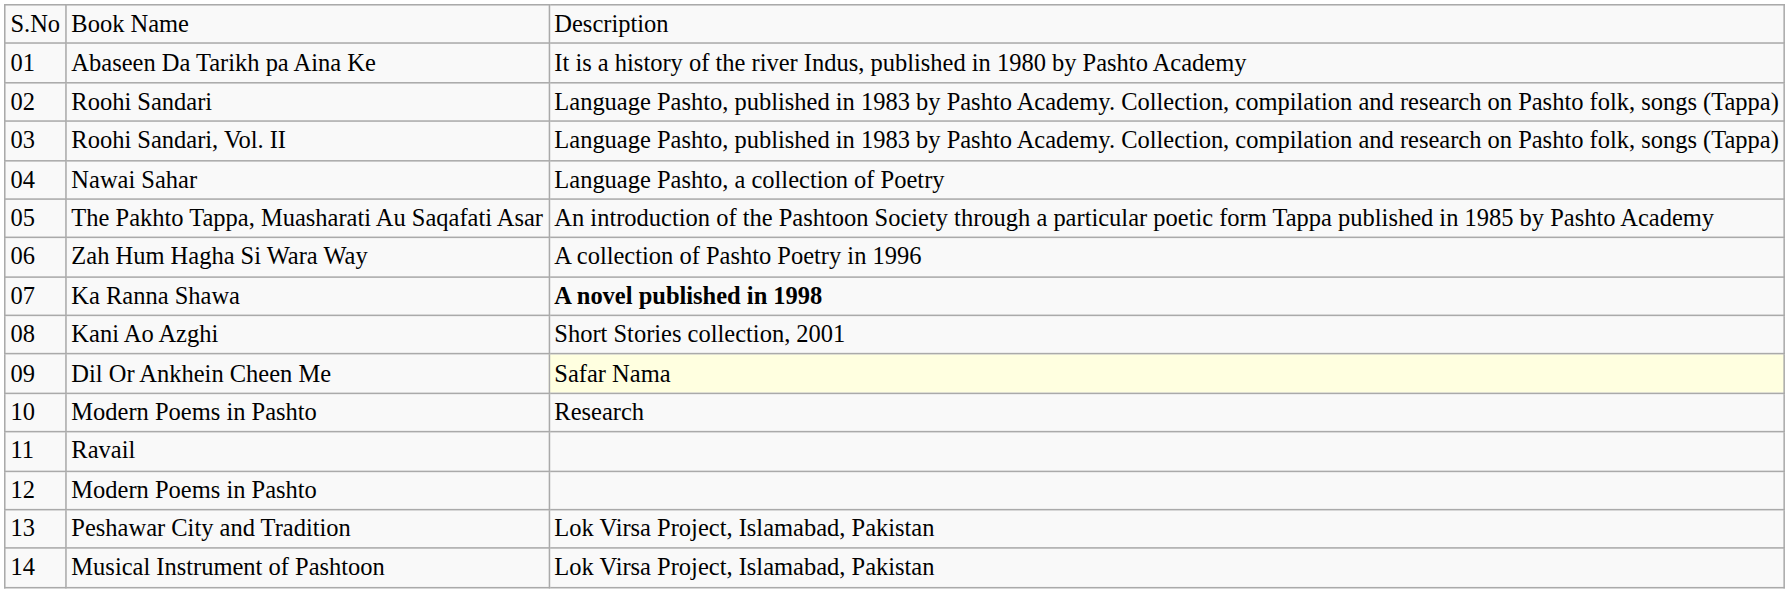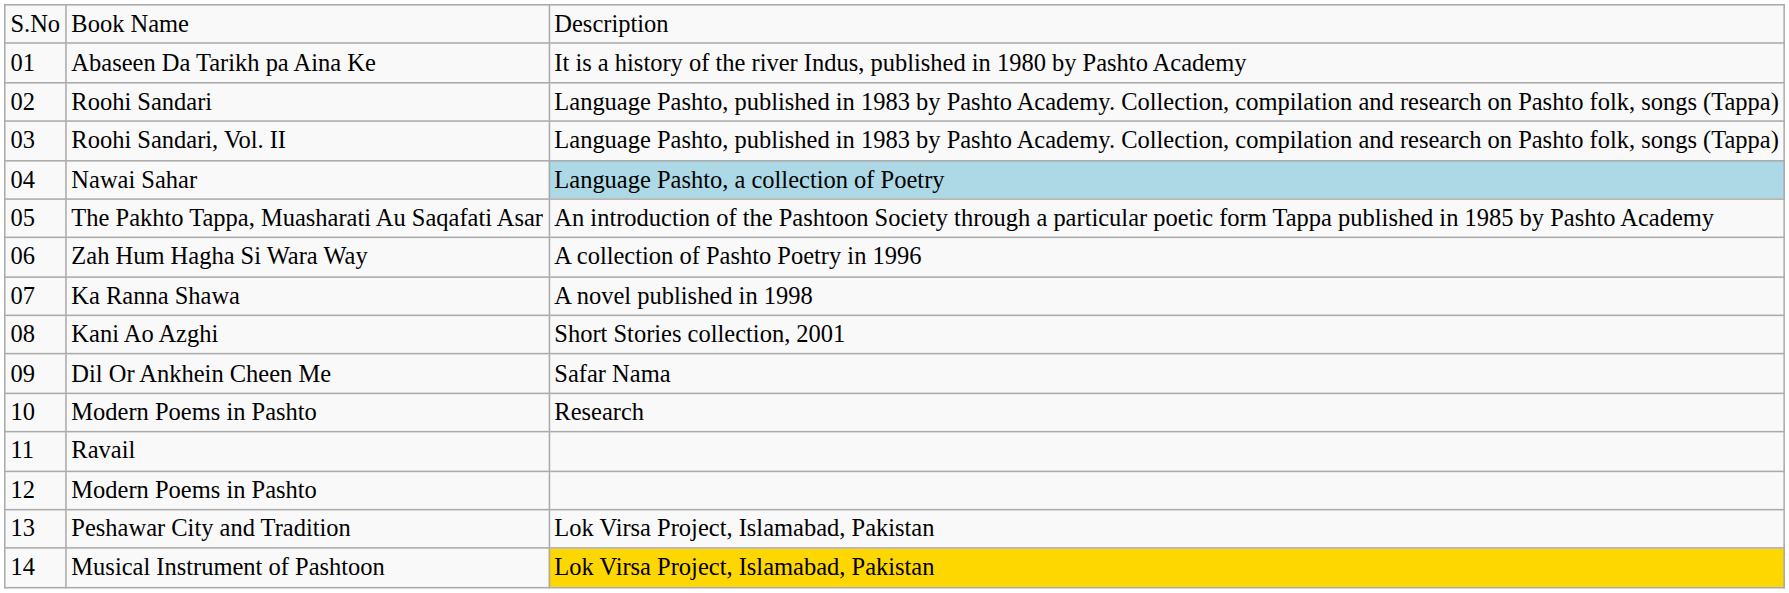(749, 179) no background -> (749, 179) lightblue background
(688, 295) bold -> (684, 295) normal
(612, 373) lightyellow background -> (612, 373) no background
(744, 567) no background -> (744, 567) gold background
